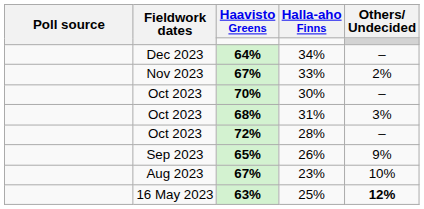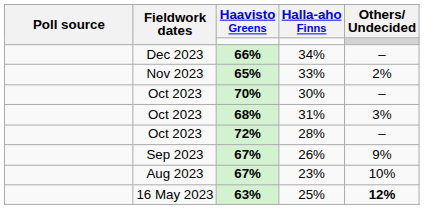(248, 54) 64% -> (248, 54) 66%
(248, 74) 67% -> (248, 74) 65%
(248, 154) 65% -> (248, 154) 67%
